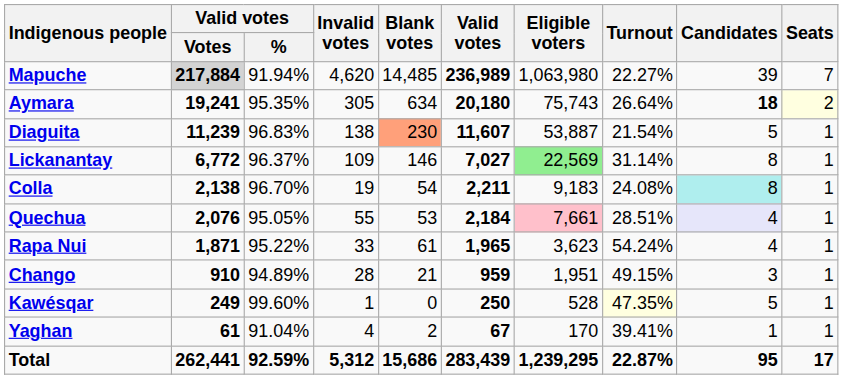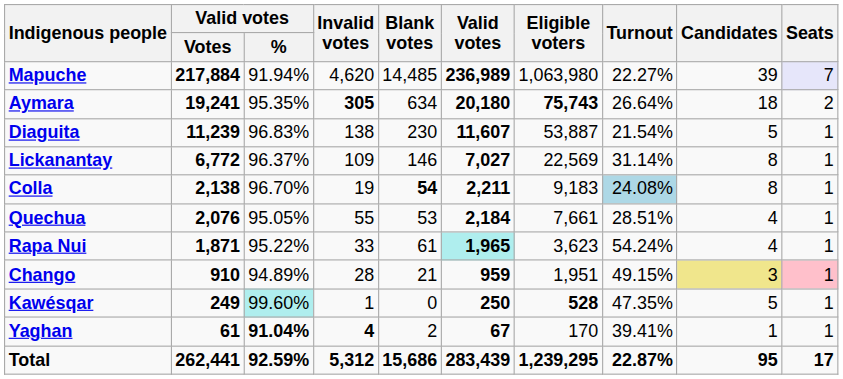(208, 75) lightgrey background -> (208, 75) no background
(829, 75) no background -> (829, 75) lavender background
(359, 103) normal -> (359, 103) bold
(571, 103) normal -> (571, 103) bold
(768, 103) bold -> (768, 103) normal
(829, 103) lightyellow background -> (829, 103) no background
(422, 132) lightsalmon background -> (422, 132) no background
(571, 160) lightgreen background -> (571, 160) no background
(427, 189) normal -> (427, 189) bold
(642, 189) no background -> (642, 189) lightblue background
(773, 189) paleturquoise background -> (773, 189) no background
(576, 217) pink background -> (576, 217) no background
(773, 217) lavender background -> (773, 217) no background
(488, 246) no background -> (488, 246) paleturquoise background
(773, 274) no background -> (773, 274) khaki background
(829, 274) no background -> (829, 274) pink background
(279, 302) no background -> (279, 302) paleturquoise background
(583, 302) normal -> (583, 302) bold
(642, 302) lightyellow background -> (642, 302) no background
(279, 331) normal -> (279, 331) bold
(369, 331) normal -> (369, 331) bold
